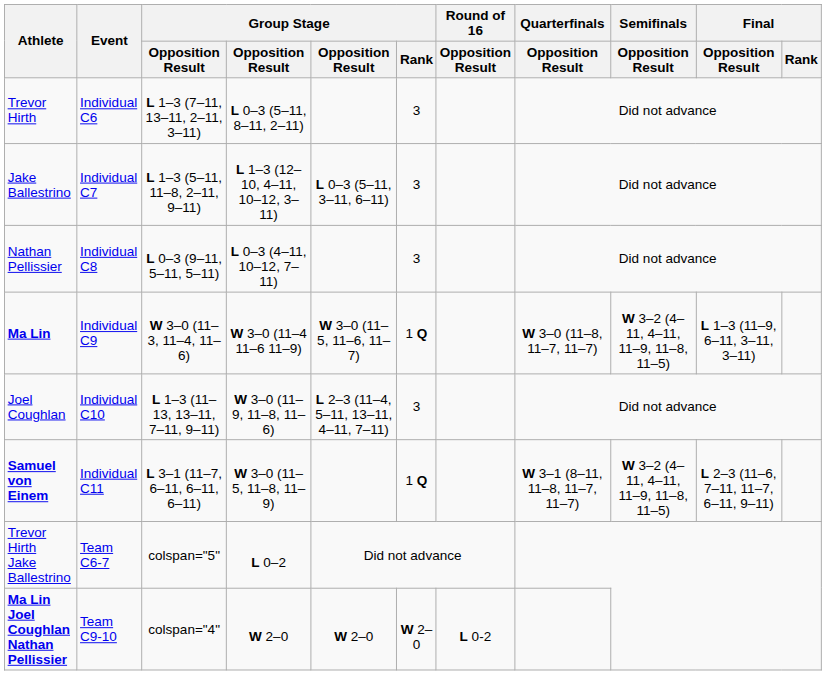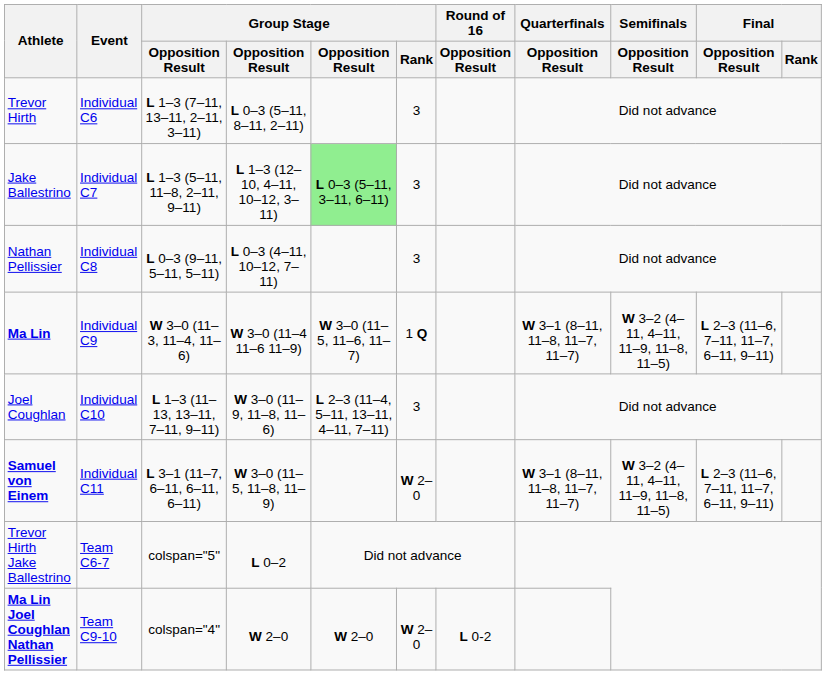(354, 193) no background -> (354, 193) lightgreen background
(562, 341) W 3–0 (11–8, 11–7, 11–7) -> (562, 341) W 3–1 (8–11, 11–8, 11–7, 11–7)
(739, 341) L 1–3 (11–9, 6–11, 3–11, 3–11) -> (739, 341) L 2–3 (11–6, 7–11, 11–7, 6–11, 9–11)
(416, 481) 1 Q -> (416, 489) W 2–0
